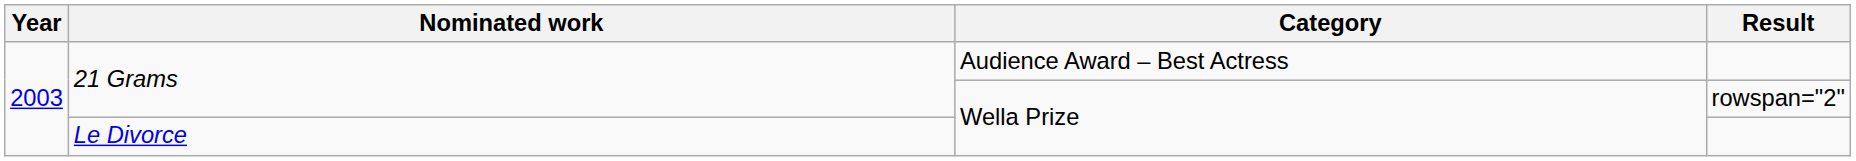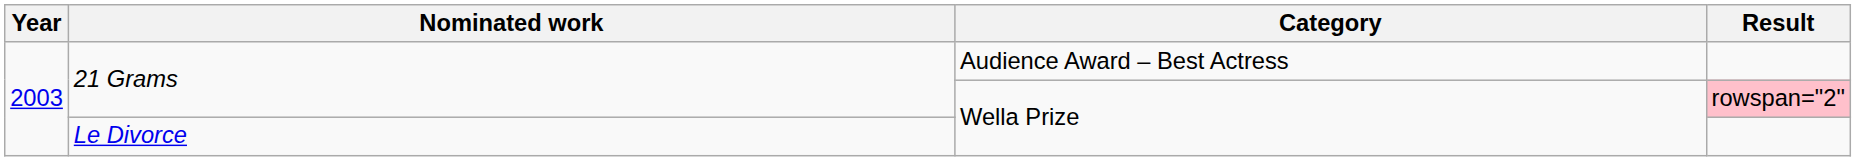(1778, 98) no background -> (1778, 98) pink background
